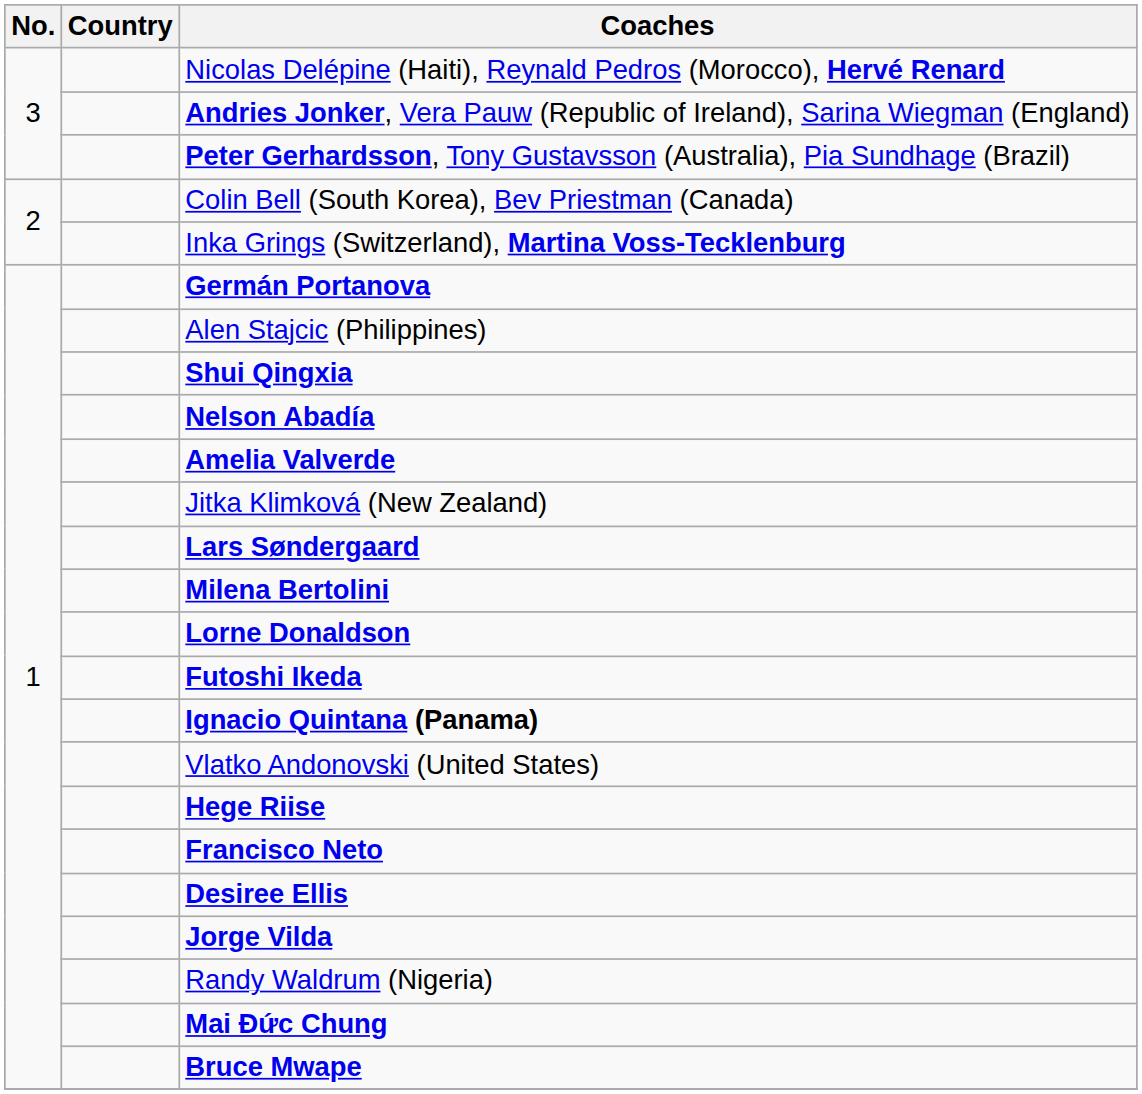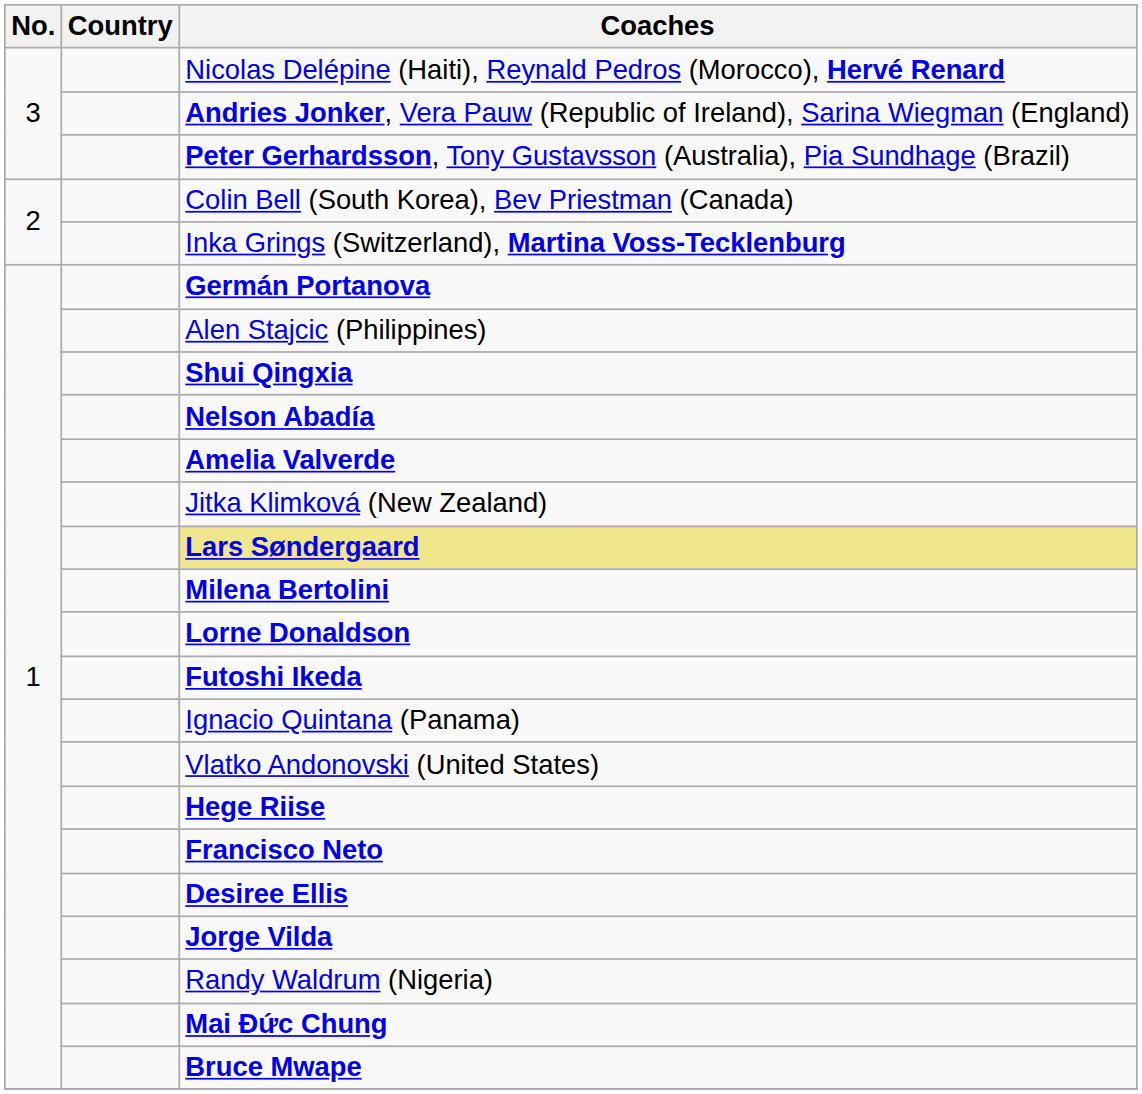(302, 546) no background -> (302, 546) khaki background
(362, 720) bold -> (353, 720) normal
